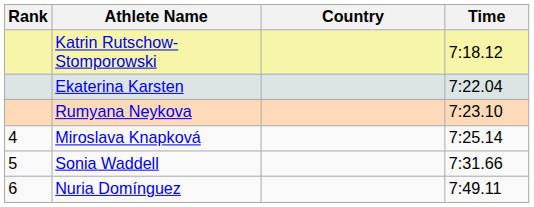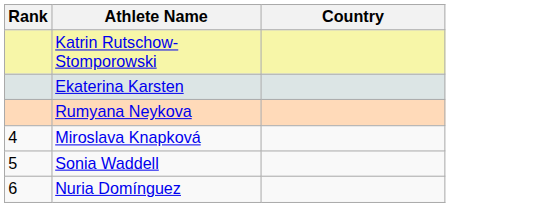- column: (487, 17)
